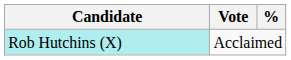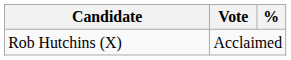(65, 42) paleturquoise background -> (65, 42) no background
